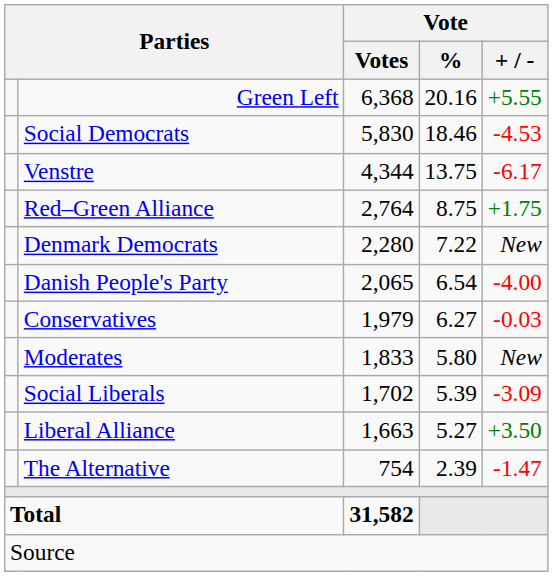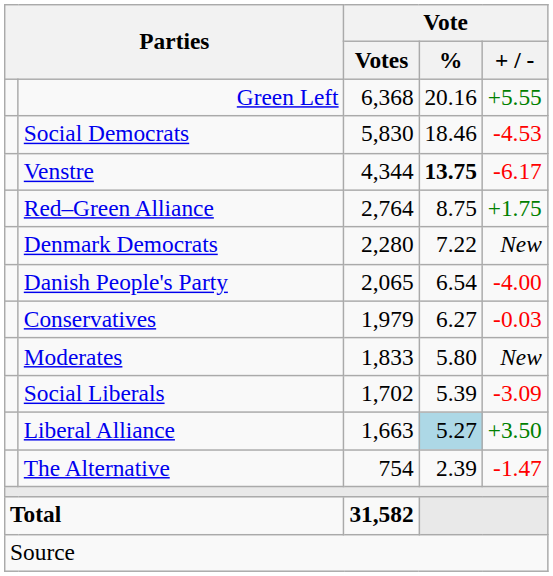(451, 171) normal -> (451, 171) bold
(457, 430) no background -> (457, 430) lightblue background
